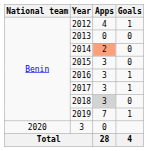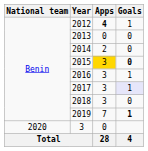(104, 24) normal -> (104, 24) bold
(104, 50) lightsalmon background -> (104, 50) no background
(104, 62) no background -> (104, 62) gold background
(130, 62) normal -> (130, 62) bold
(130, 88) no background -> (130, 88) lavender background
(104, 101) lightgrey background -> (104, 101) no background
(130, 114) normal -> (130, 114) bold
